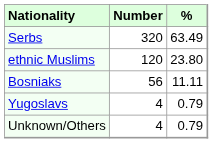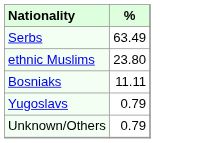- column: (138, 15)
